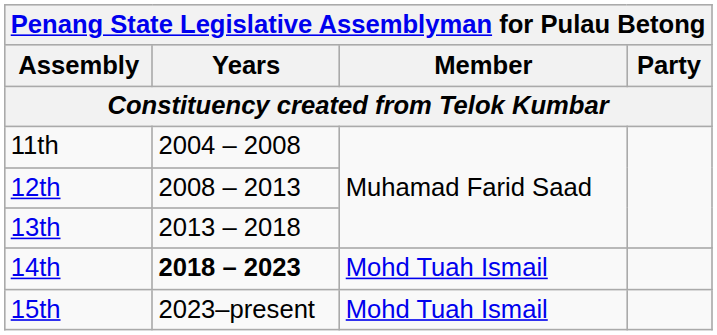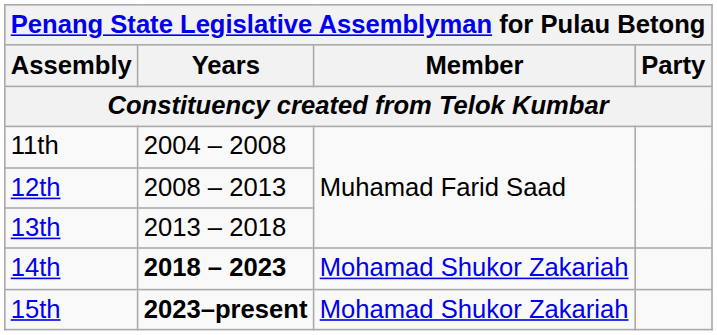(447, 268) Mohd Tuah Ismail -> (474, 268) Mohamad Shukor Zakariah
(237, 308) normal -> (226, 308) bold
(447, 308) Mohd Tuah Ismail -> (474, 308) Mohamad Shukor Zakariah
